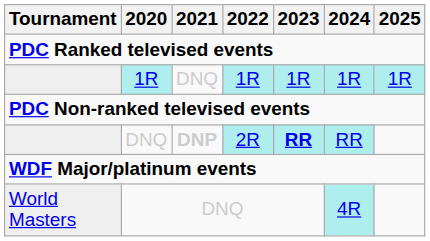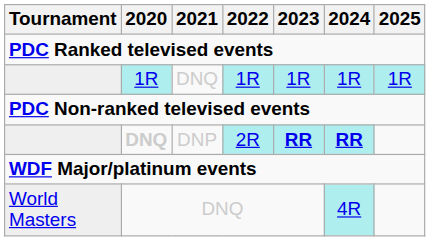(146, 139) normal -> (146, 139) bold
(197, 139) bold -> (197, 139) normal
(349, 139) normal -> (349, 139) bold
